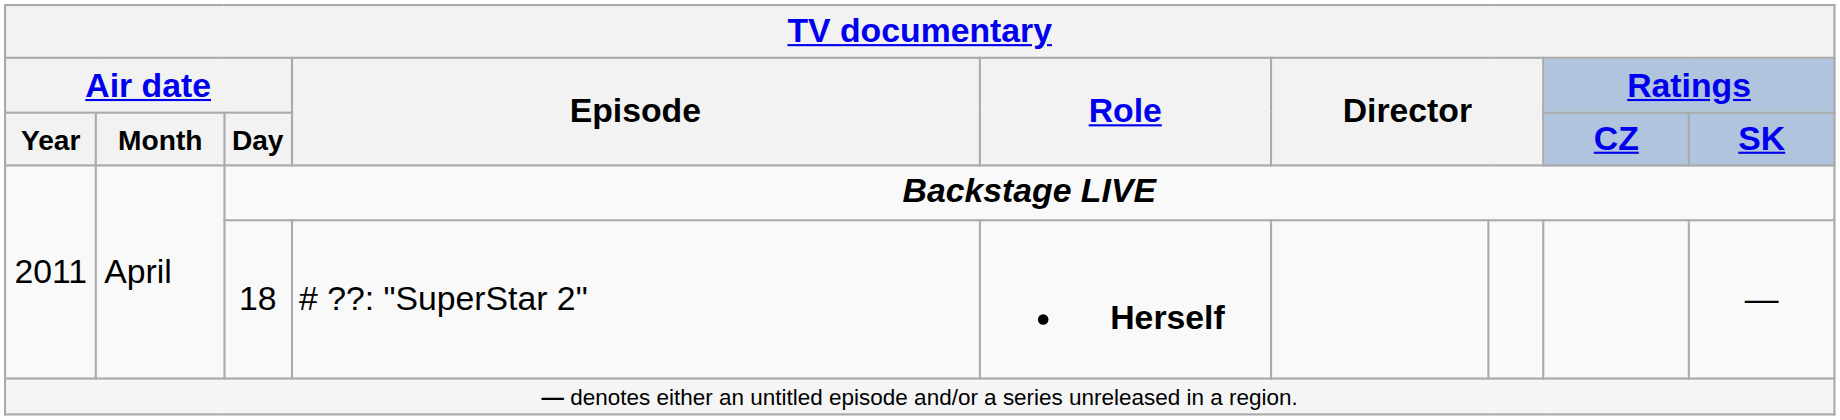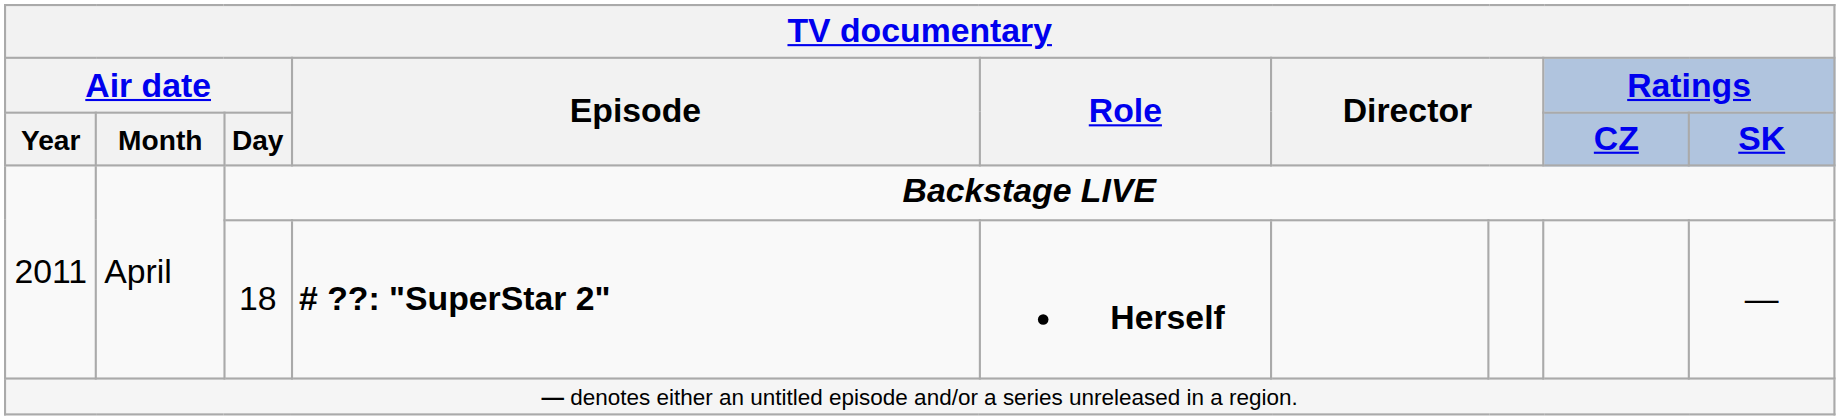(443, 298) normal -> (455, 298) bold
